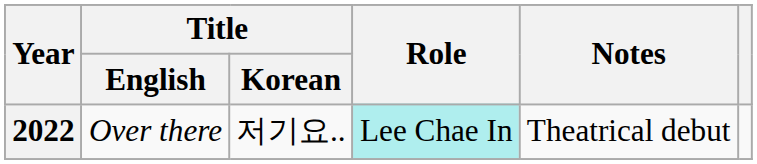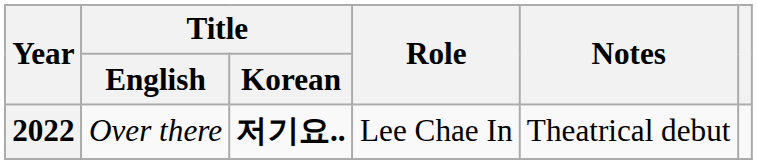(291, 130) normal -> (291, 130) bold
(436, 131) paleturquoise background -> (436, 131) no background
